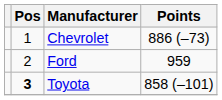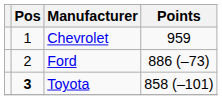(179, 39) 886 (–73) -> (179, 39) 959
(179, 61) 959 -> (179, 61) 886 (–73)
